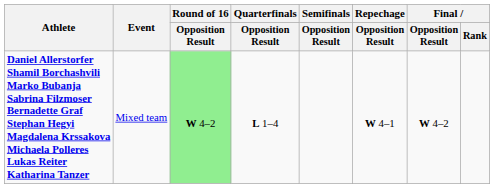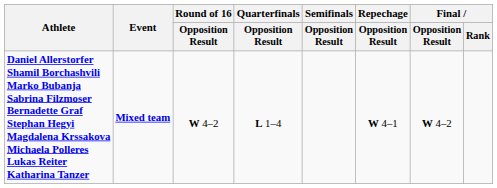(141, 117) normal -> (143, 117) bold
(201, 124) lightgreen background -> (204, 124) no background
